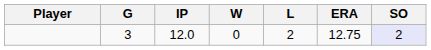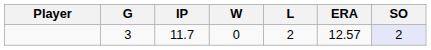(182, 34) 12.0 -> (182, 34) 11.7
(345, 34) 12.75 -> (345, 34) 12.57
